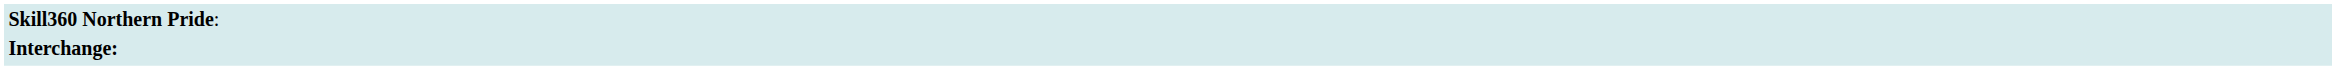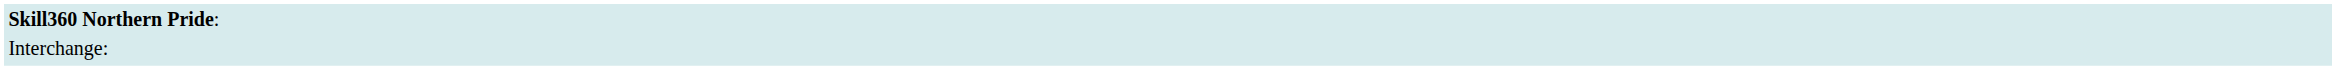(63, 49) bold -> (58, 49) normal
